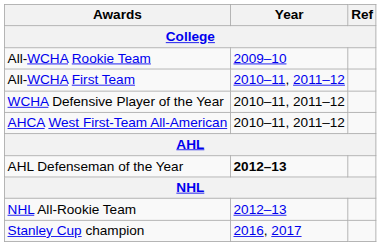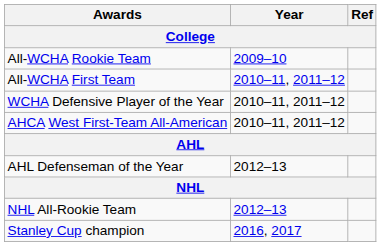(260, 166) bold -> (260, 166) normal
